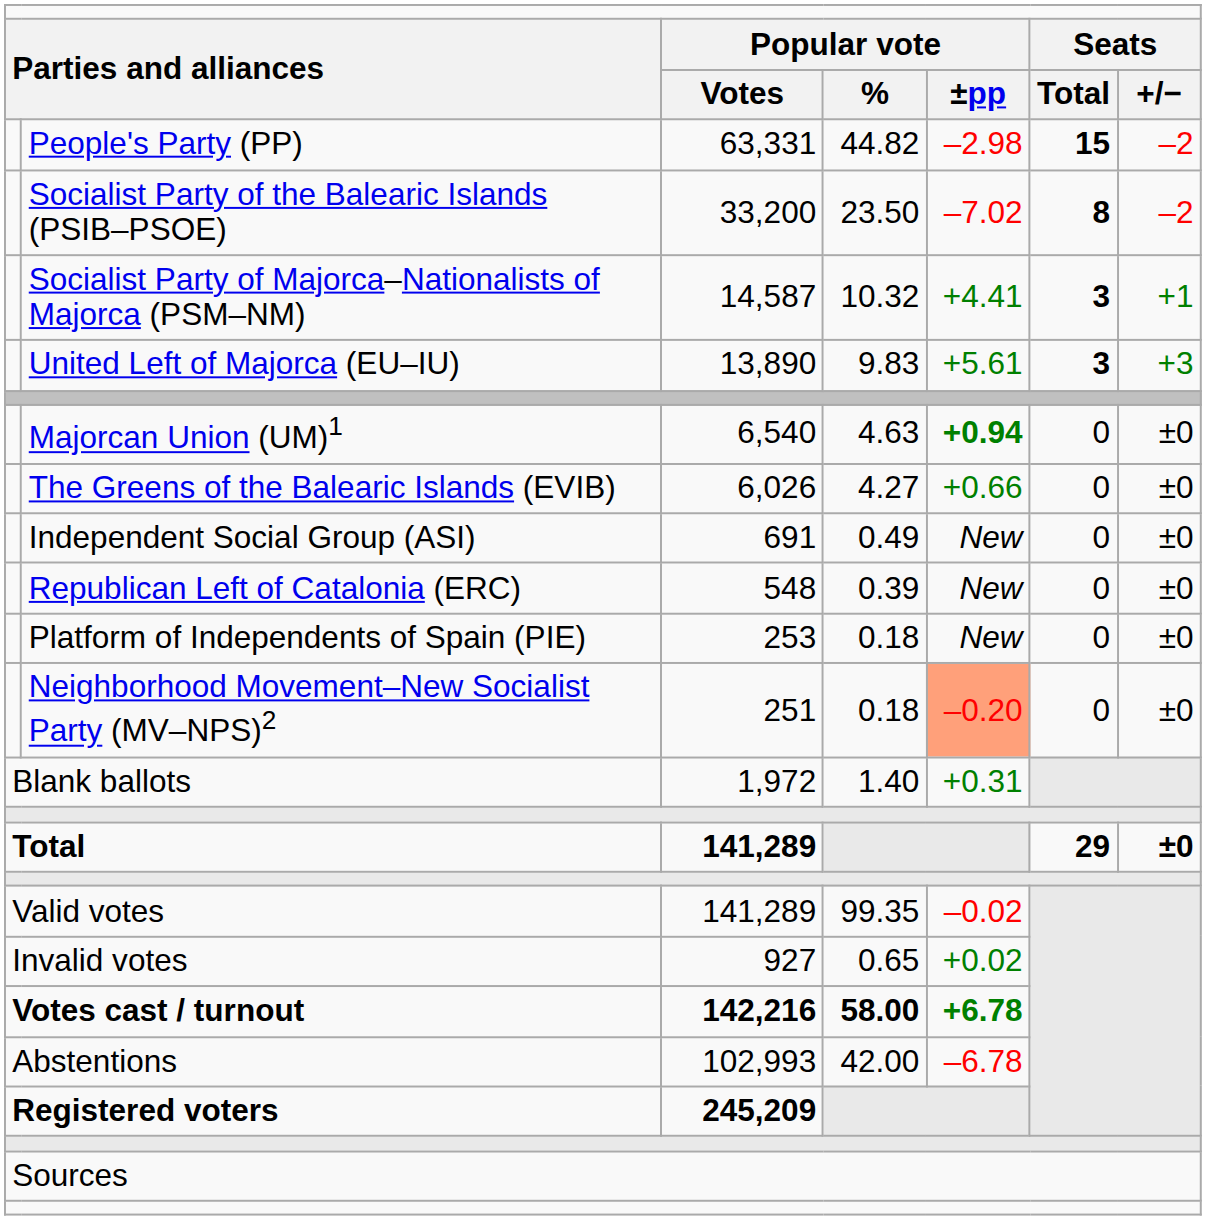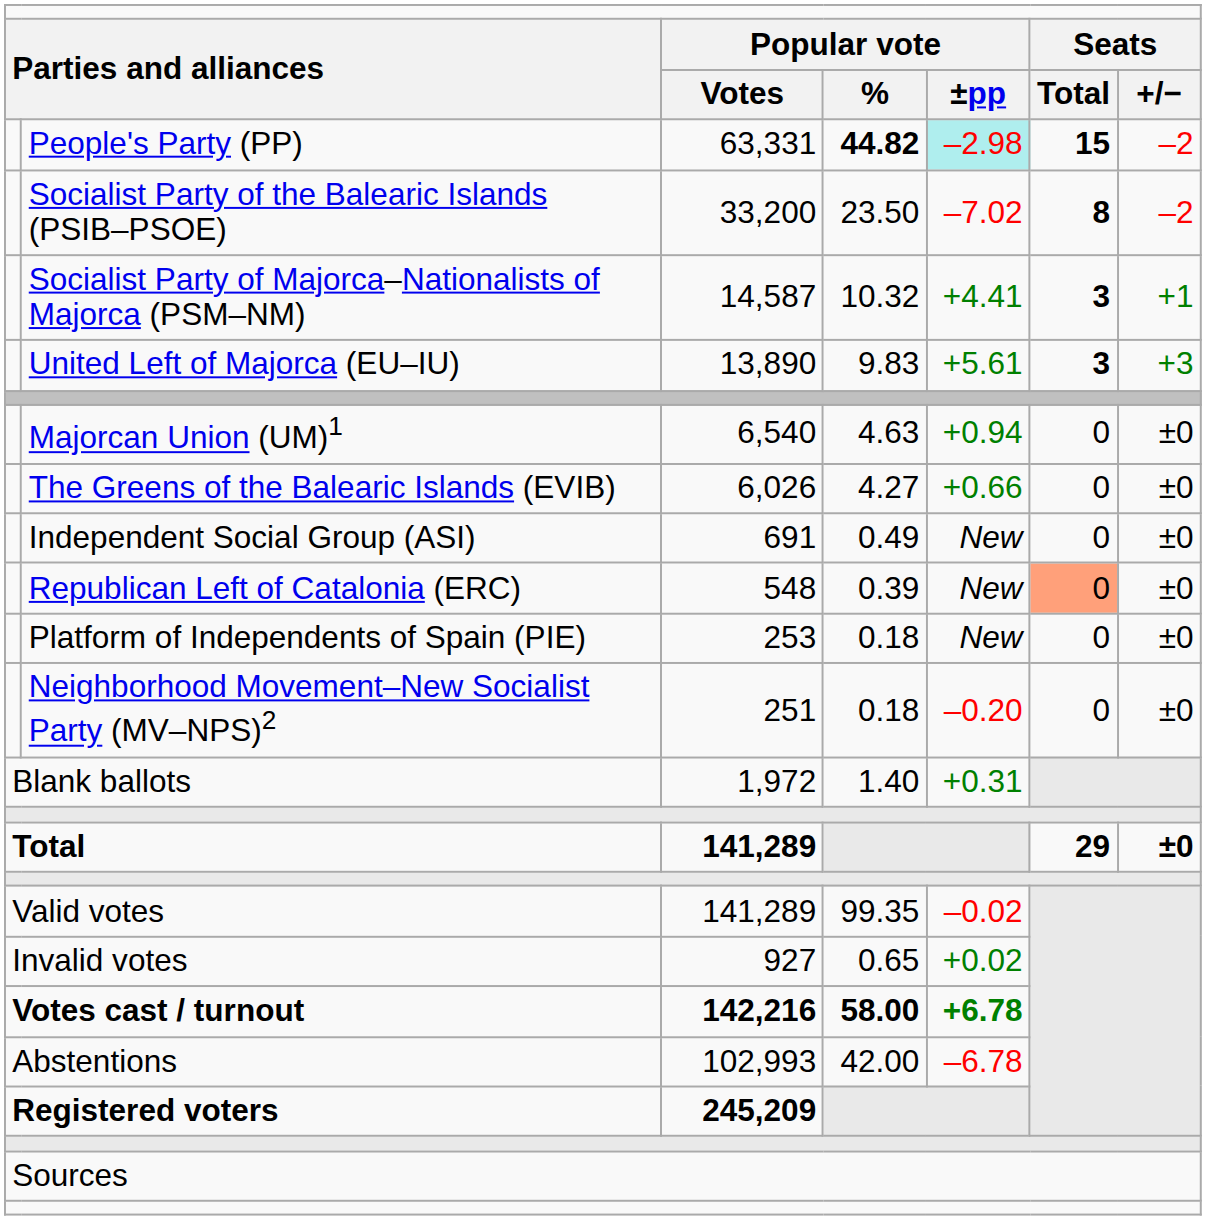(880, 144) normal -> (880, 144) bold
(983, 144) no background -> (983, 144) paleturquoise background
(983, 433) bold -> (983, 433) normal
(1101, 587) no background -> (1101, 587) lightsalmon background
(983, 709) lightsalmon background -> (983, 709) no background
